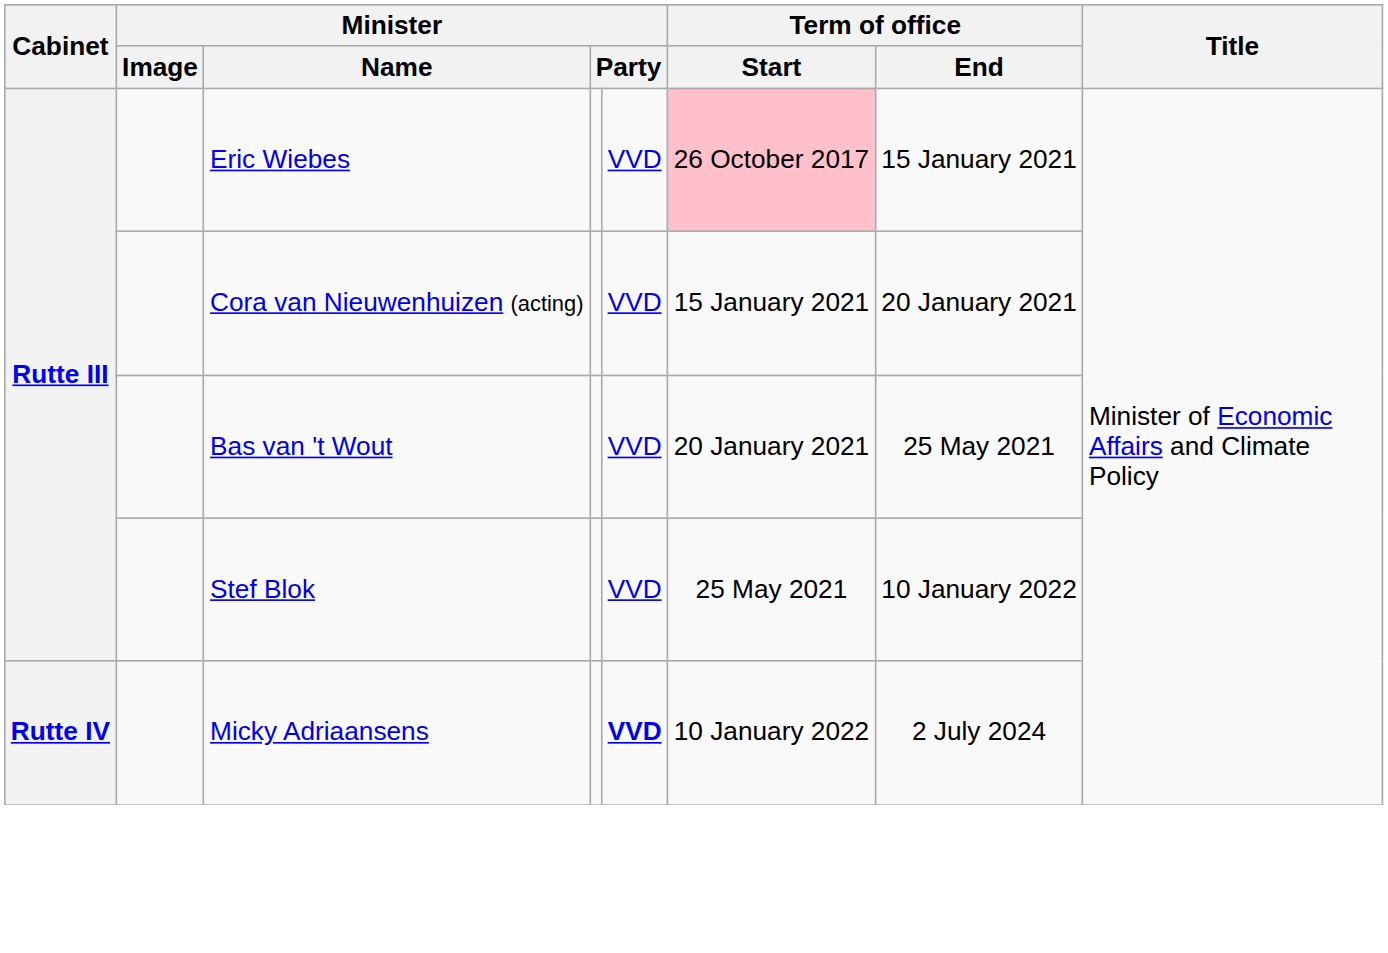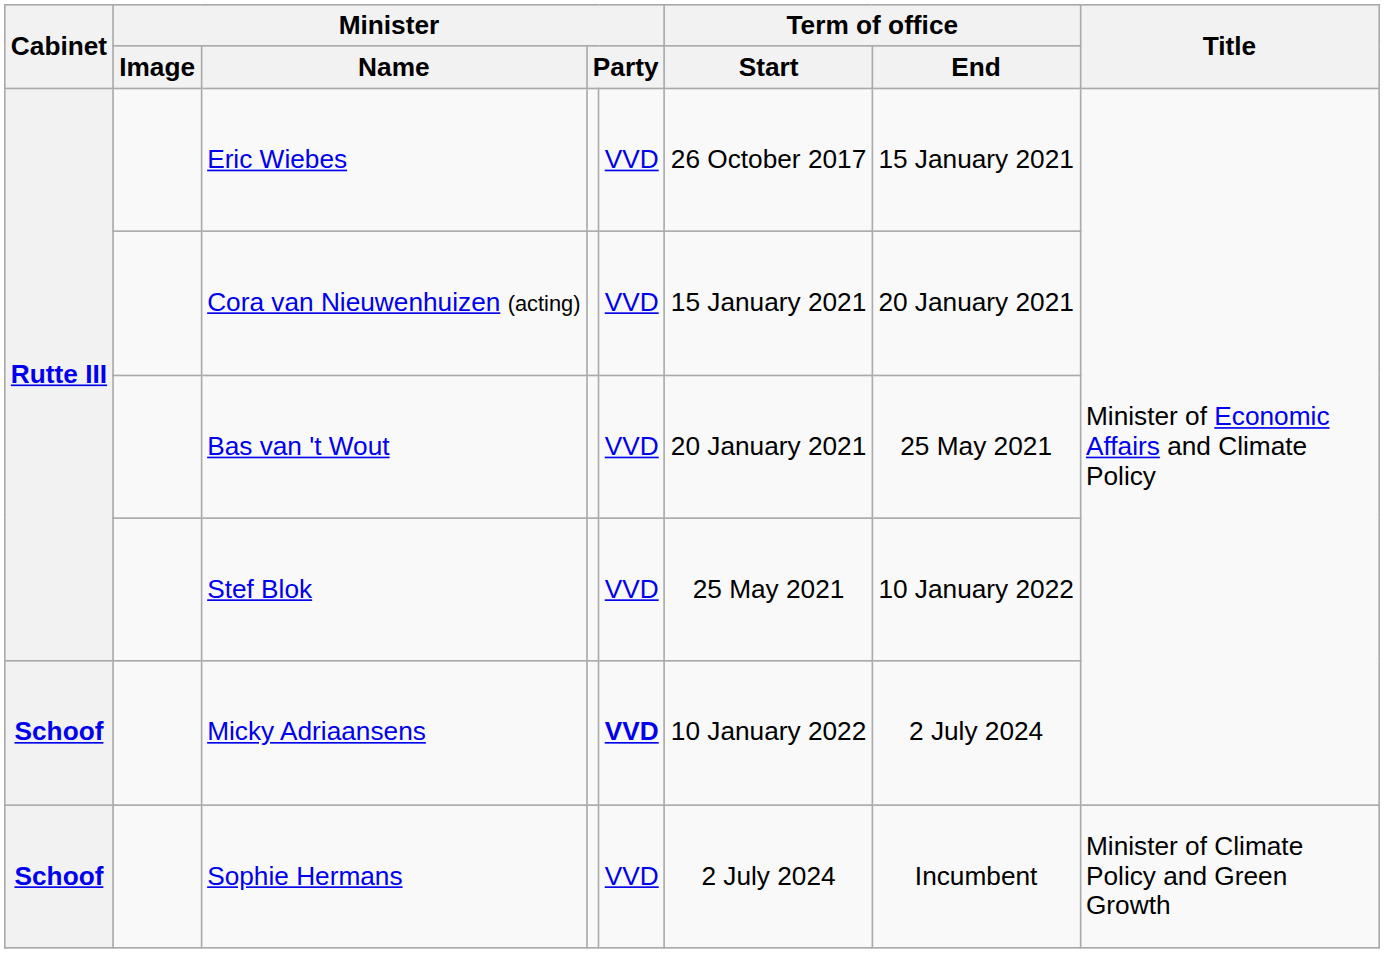(771, 159) pink background -> (769, 159) no background
(60, 732) Rutte IV -> (59, 732) Schoof
+ row: (305, 875)
